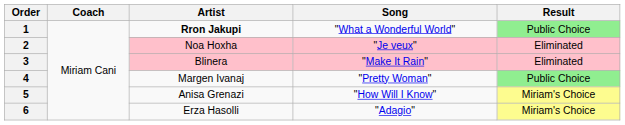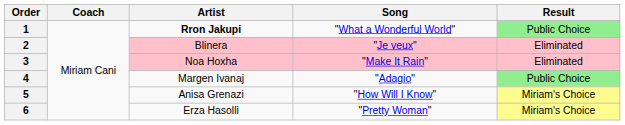(211, 45) Noa Hoxha -> (211, 45) Blinera
(211, 62) Blinera -> (211, 62) Noa Hoxha
(395, 78) "Pretty Woman" -> (395, 78) "Adagio"
(395, 111) "Adagio" -> (395, 111) "Pretty Woman"
